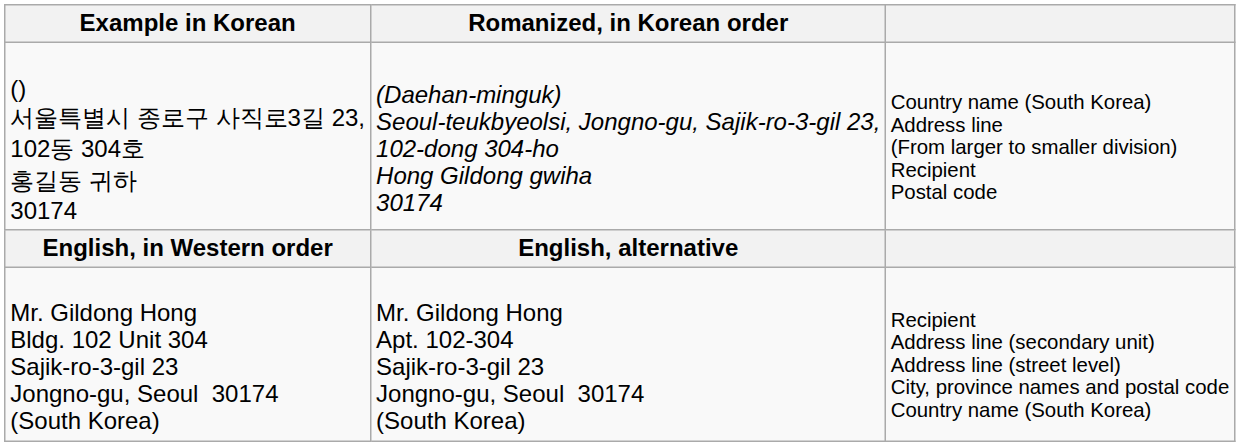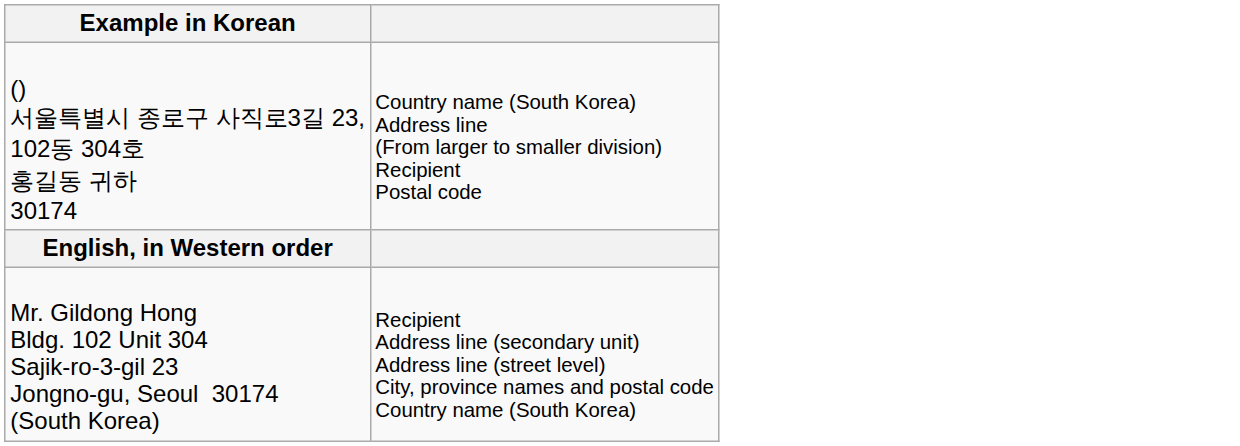- column: (628, 23)
